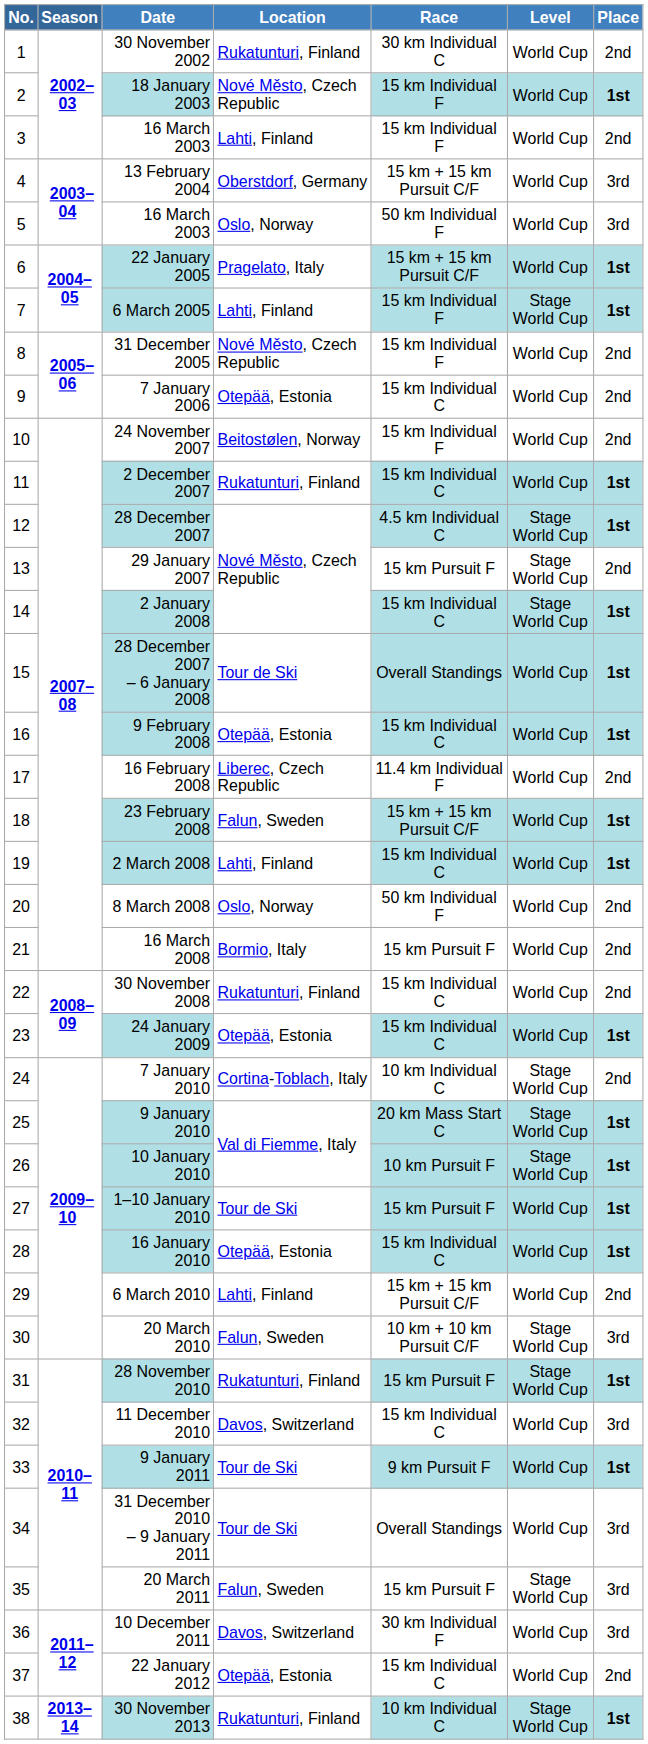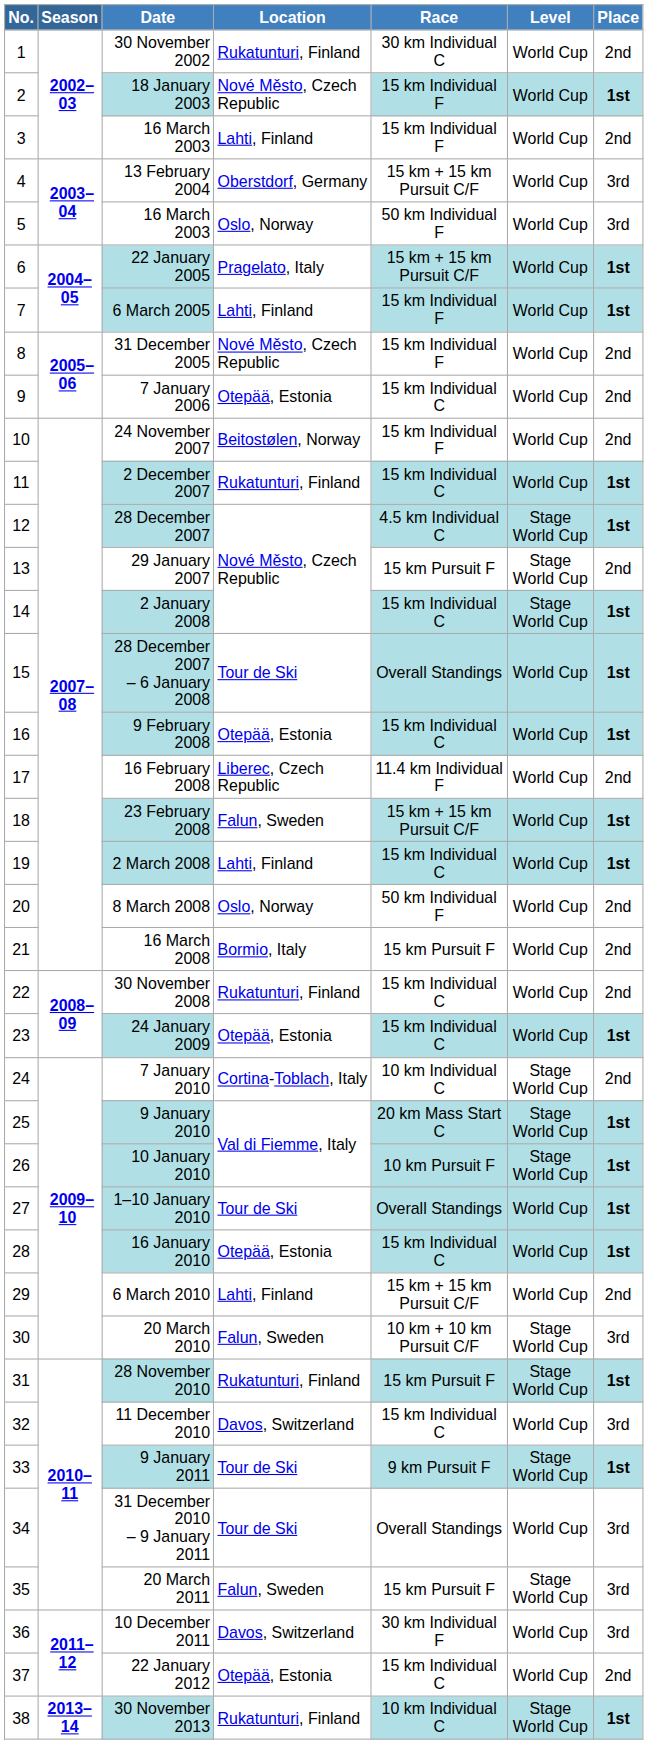(550, 310) Stage World Cup -> (550, 310) World Cup
(439, 1208) 15 km Pursuit F -> (439, 1208) Overall Standings
(550, 1467) World Cup -> (550, 1467) Stage World Cup
